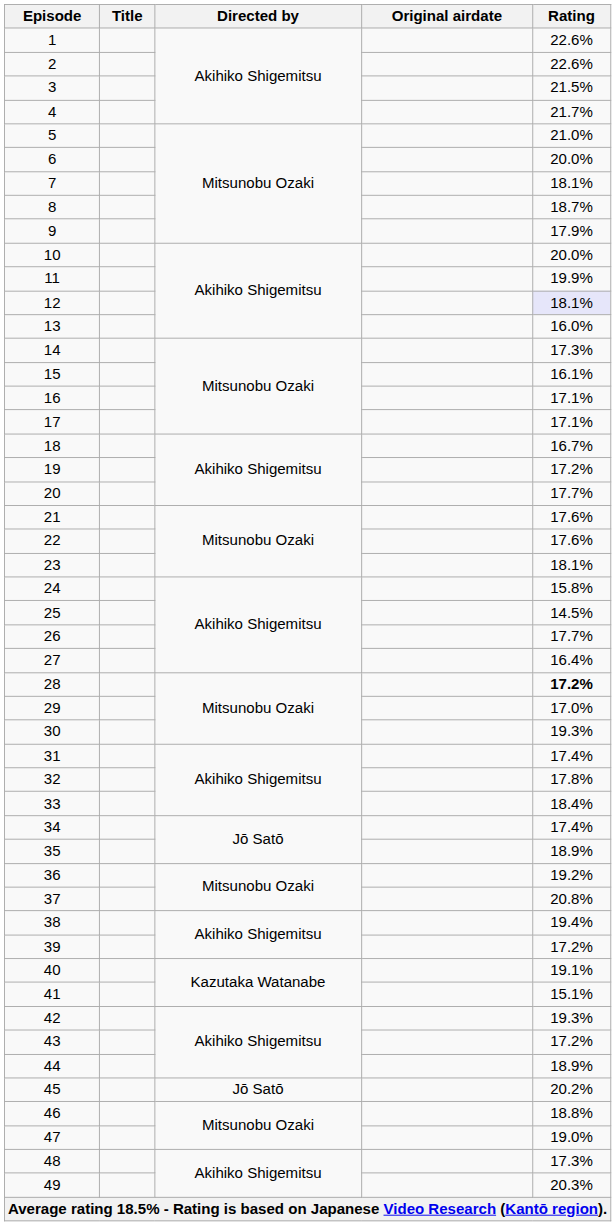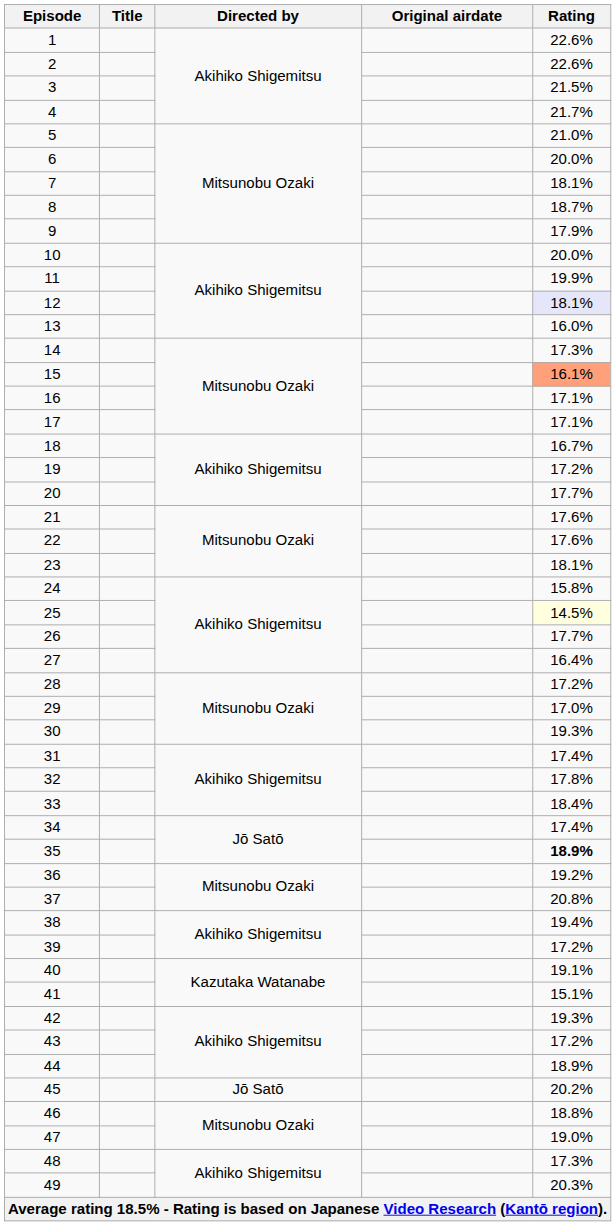(572, 374) no background -> (572, 374) lightsalmon background
(572, 612) no background -> (572, 612) lightyellow background
(572, 684) bold -> (572, 684) normal
(572, 851) normal -> (572, 851) bold
